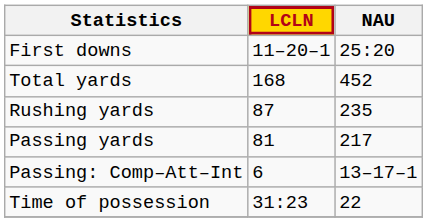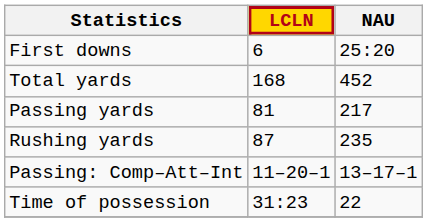(291, 51) 11–20–1 -> (258, 51) 6
rows swapped: (82, 111) <-> (82, 142)
(258, 172) 6 -> (291, 172) 11–20–1
